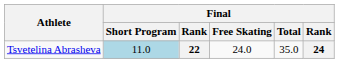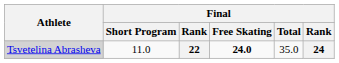(54, 50) no background -> (54, 50) lightgrey background
(141, 50) lightblue background -> (141, 50) no background
(242, 50) normal -> (242, 50) bold
